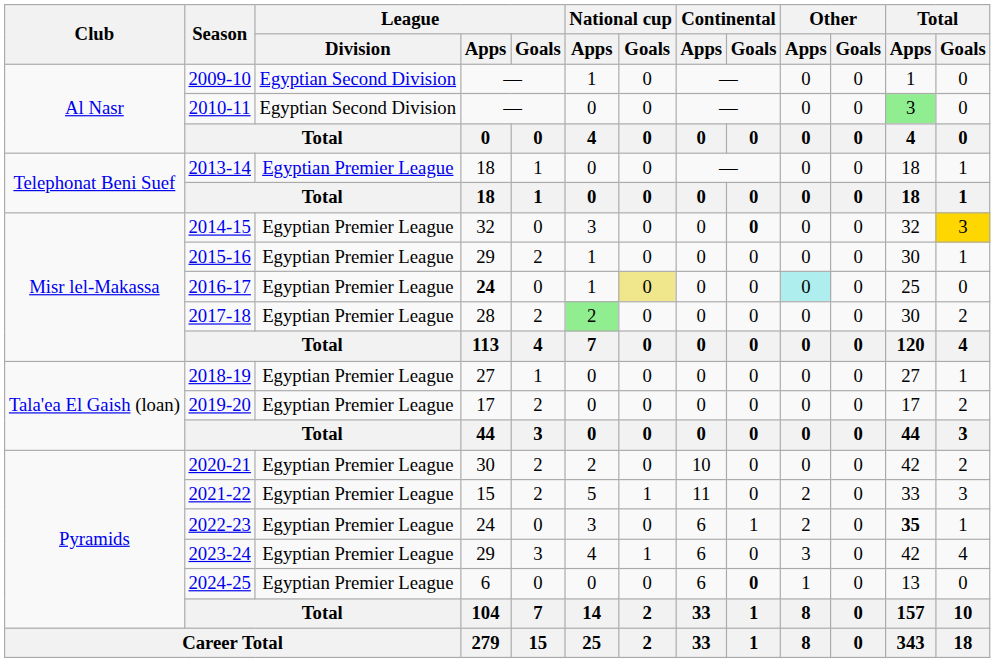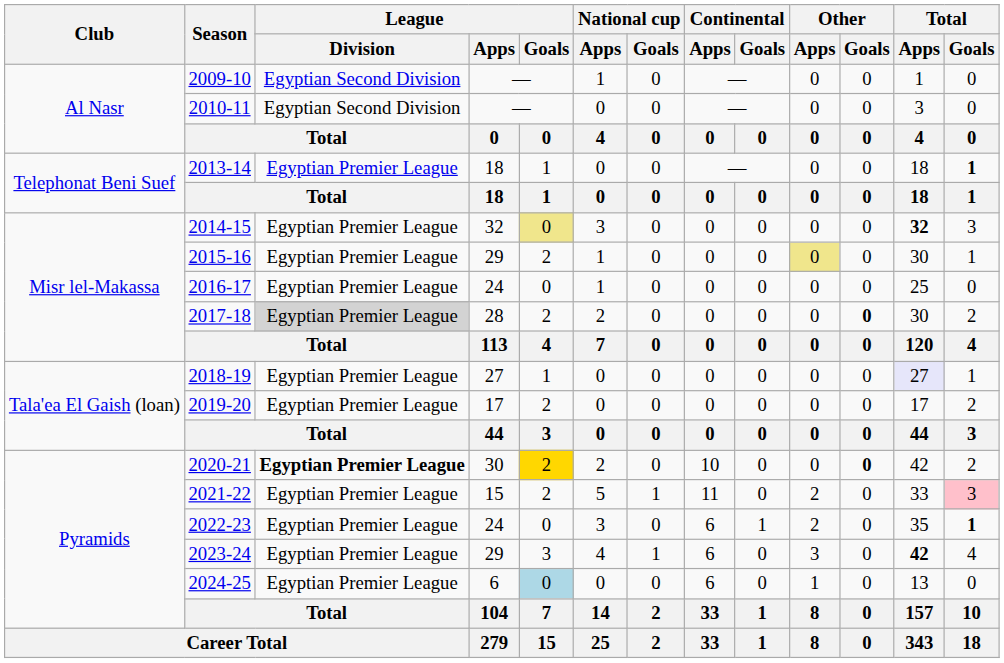(911, 108) lightgreen background -> (919, 108) no background
(963, 167) normal -> (972, 167) bold
(538, 227) no background -> (547, 227) khaki background
(754, 227) bold -> (762, 227) normal
(911, 227) normal -> (919, 227) bold
(963, 227) gold background -> (972, 227) no background
(806, 256) no background -> (815, 256) khaki background
(486, 286) bold -> (494, 286) normal
(647, 286) khaki background -> (656, 286) no background
(806, 286) paleturquoise background -> (815, 286) no background
(358, 316) no background -> (362, 316) lightgrey background
(592, 316) lightgreen background -> (600, 316) no background
(858, 316) normal -> (867, 316) bold
(911, 375) no background -> (919, 375) lavender background
(358, 464) normal -> (362, 464) bold
(538, 464) no background -> (547, 464) gold background
(858, 464) normal -> (867, 464) bold
(963, 494) no background -> (972, 494) pink background
(911, 524) bold -> (919, 524) normal
(963, 524) normal -> (972, 524) bold
(911, 553) normal -> (919, 553) bold
(538, 583) no background -> (547, 583) lightblue background
(754, 583) bold -> (762, 583) normal
